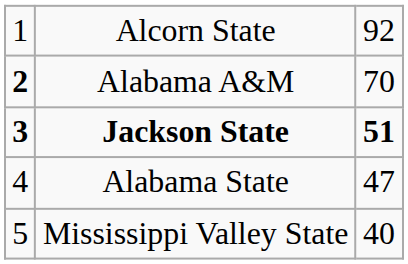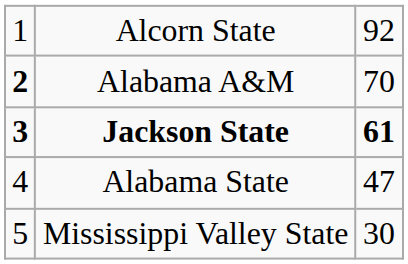(379, 131) 51 -> (379, 131) 61
(379, 232) 40 -> (379, 232) 30
